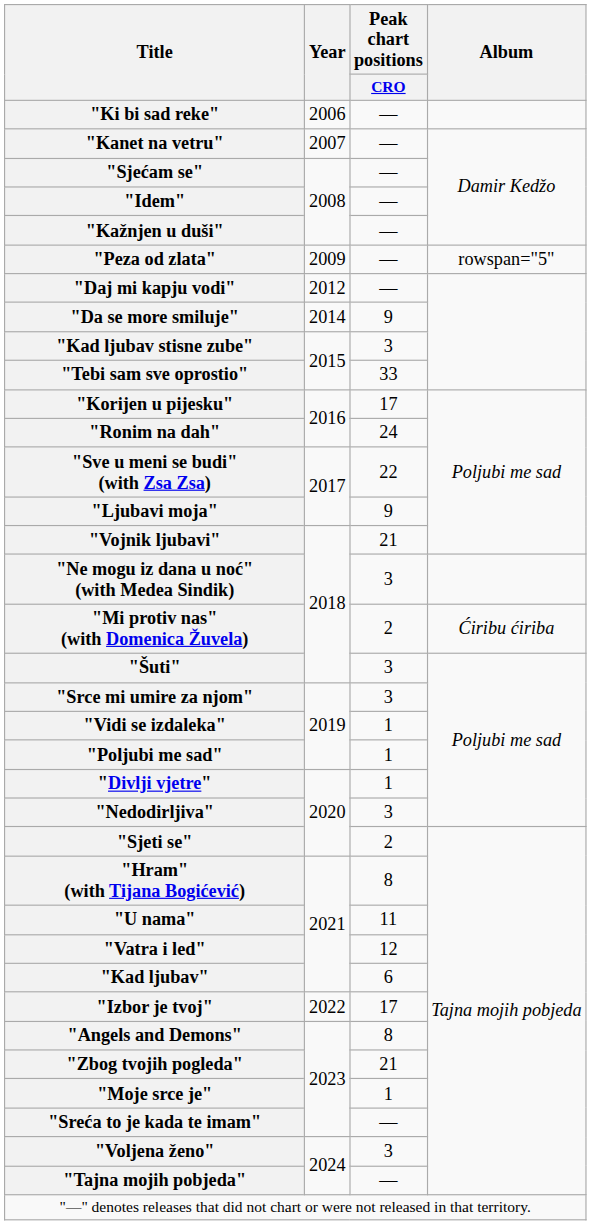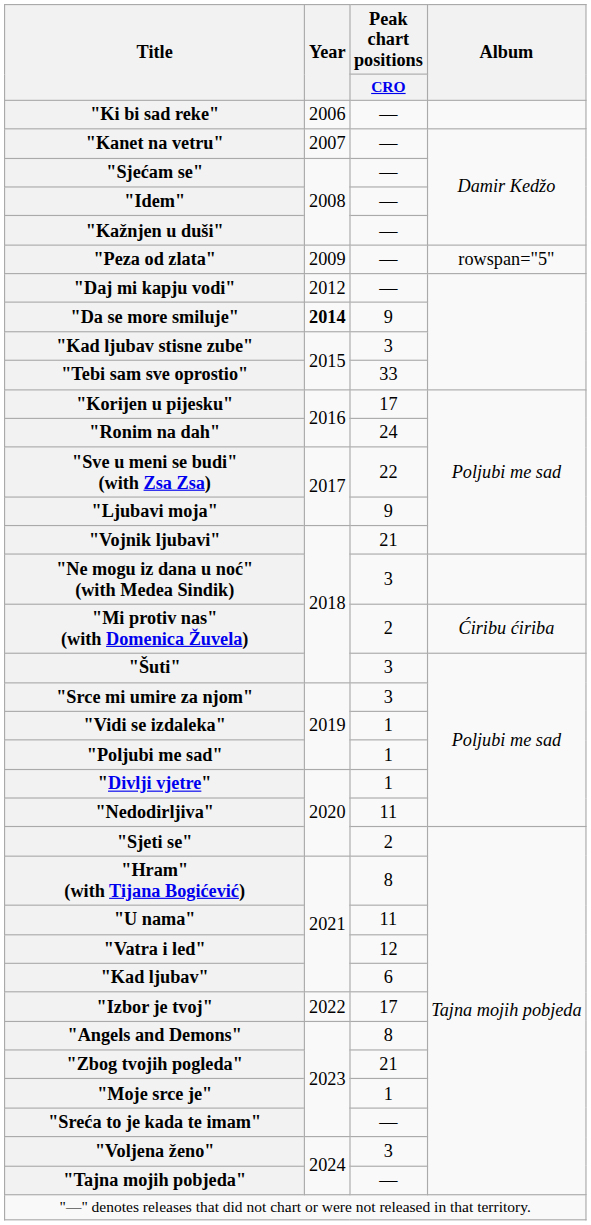(327, 317) normal -> (327, 317) bold
(388, 812) 3 -> (388, 812) 11
